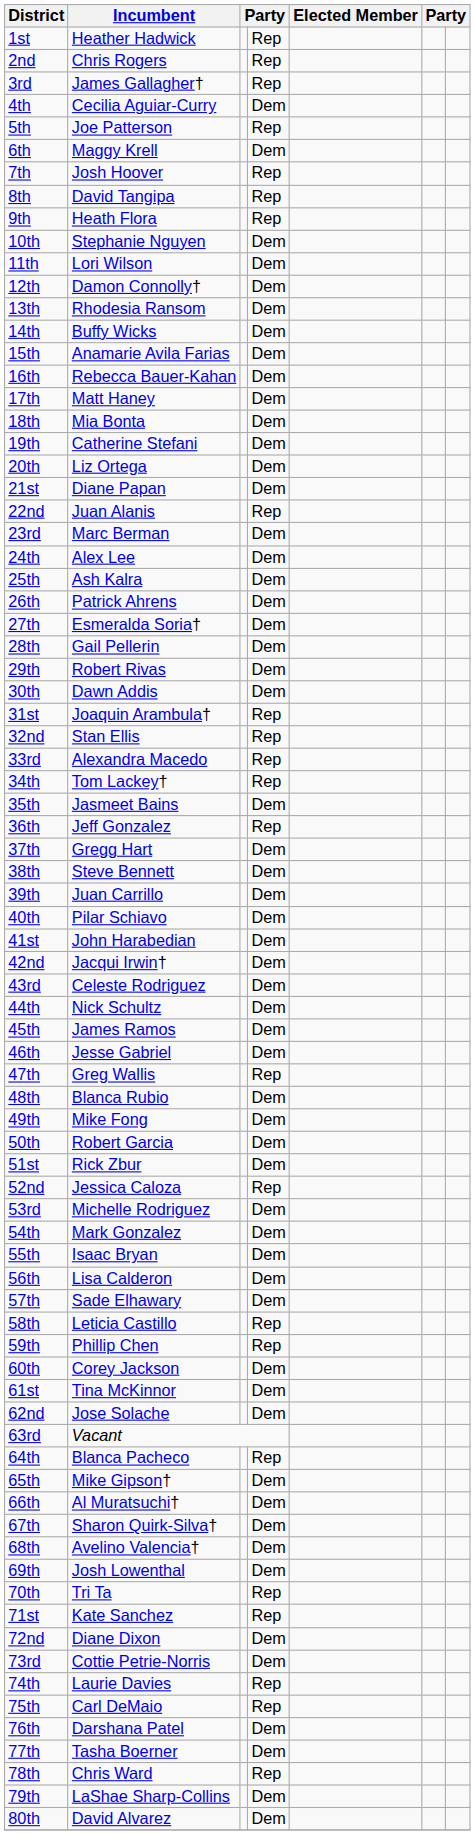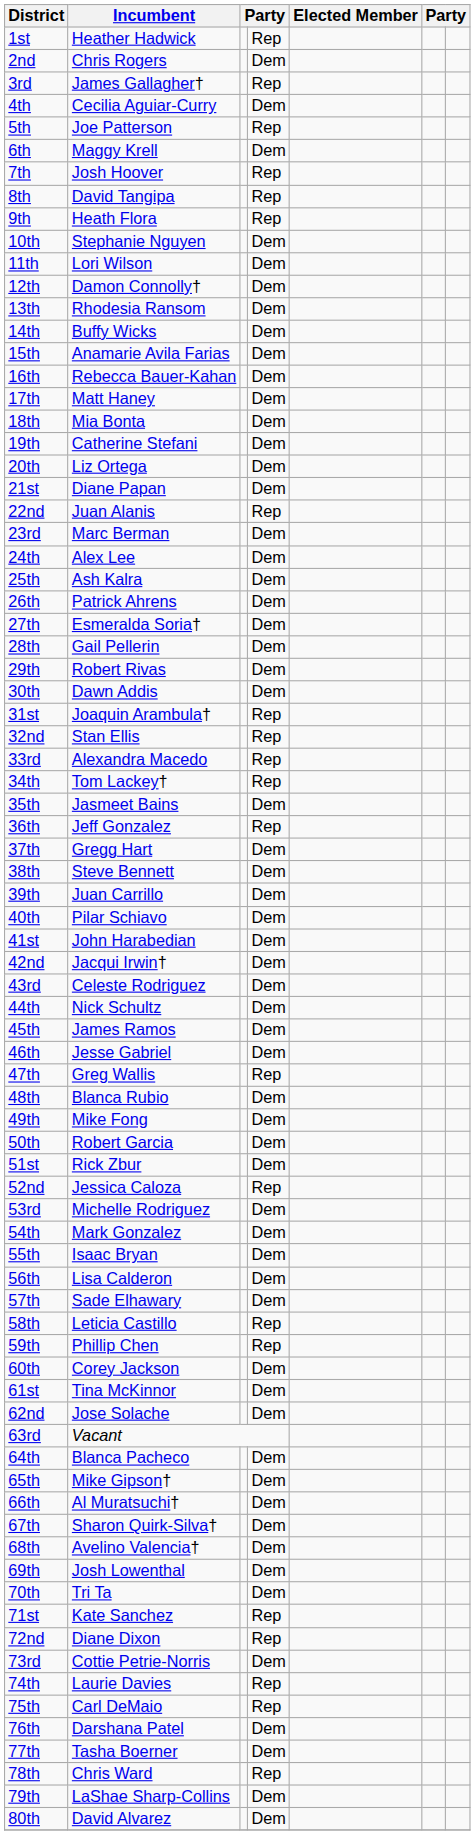(266, 61) Rep -> (269, 61) Dem
(266, 1458) Rep -> (269, 1458) Dem
(266, 1593) Rep -> (269, 1593) Dem
(269, 1638) Dem -> (266, 1638) Rep
